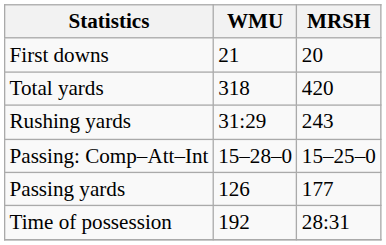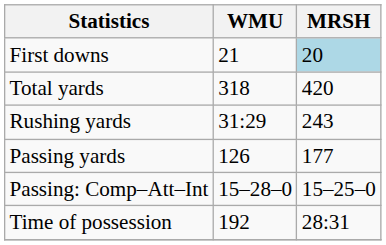(312, 54) no background -> (312, 54) lightblue background
rows swapped: (67, 188) <-> (109, 155)
